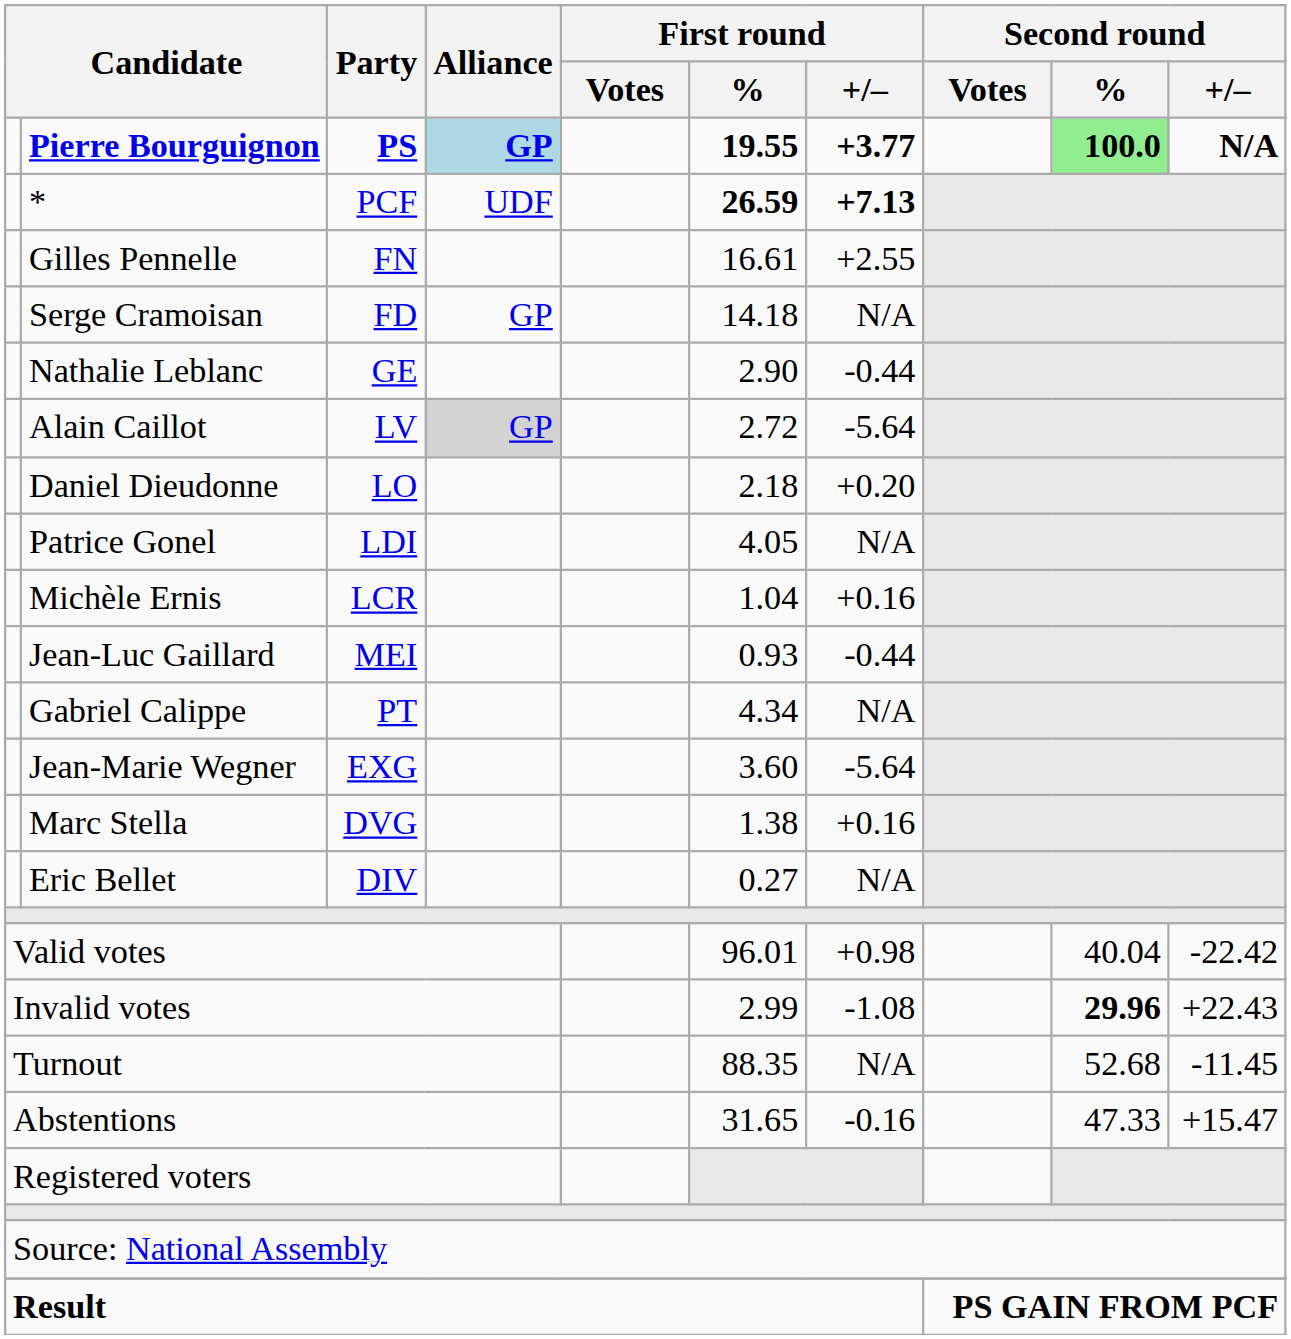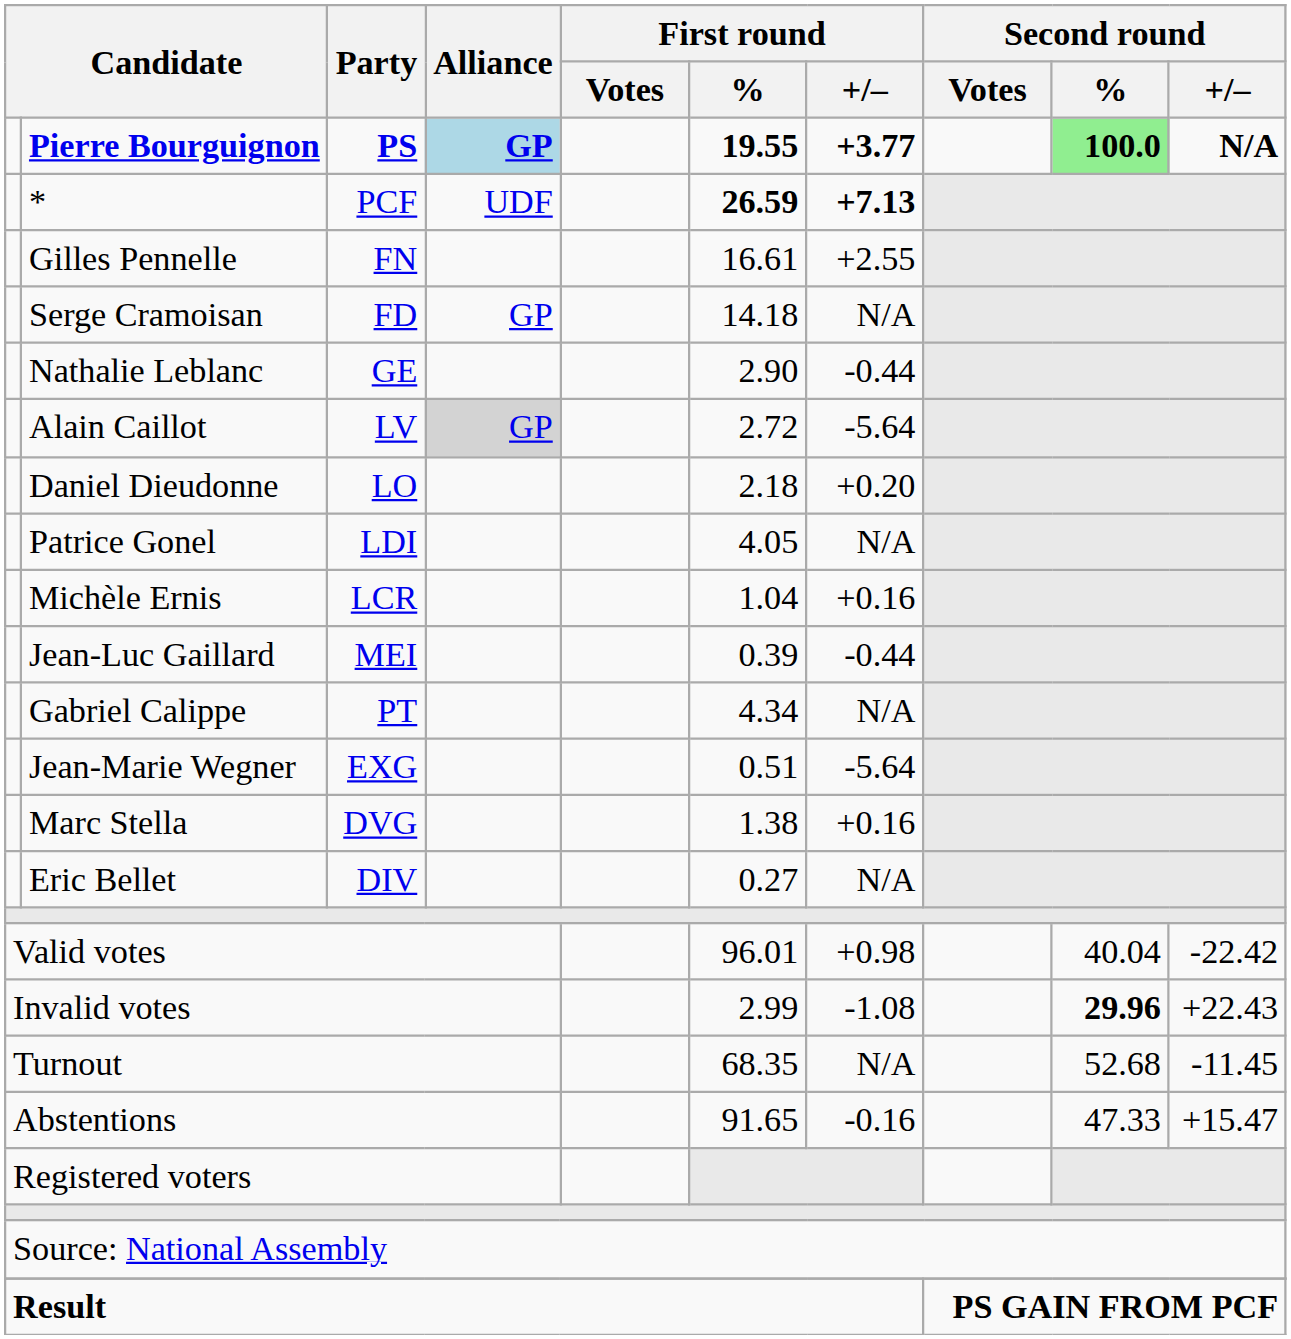(768, 653) 0.93 -> (768, 653) 0.39
(768, 765) 3.60 -> (768, 765) 0.51
(760, 1063) 88.35 -> (760, 1063) 68.35
(760, 1120) 31.65 -> (760, 1120) 91.65
